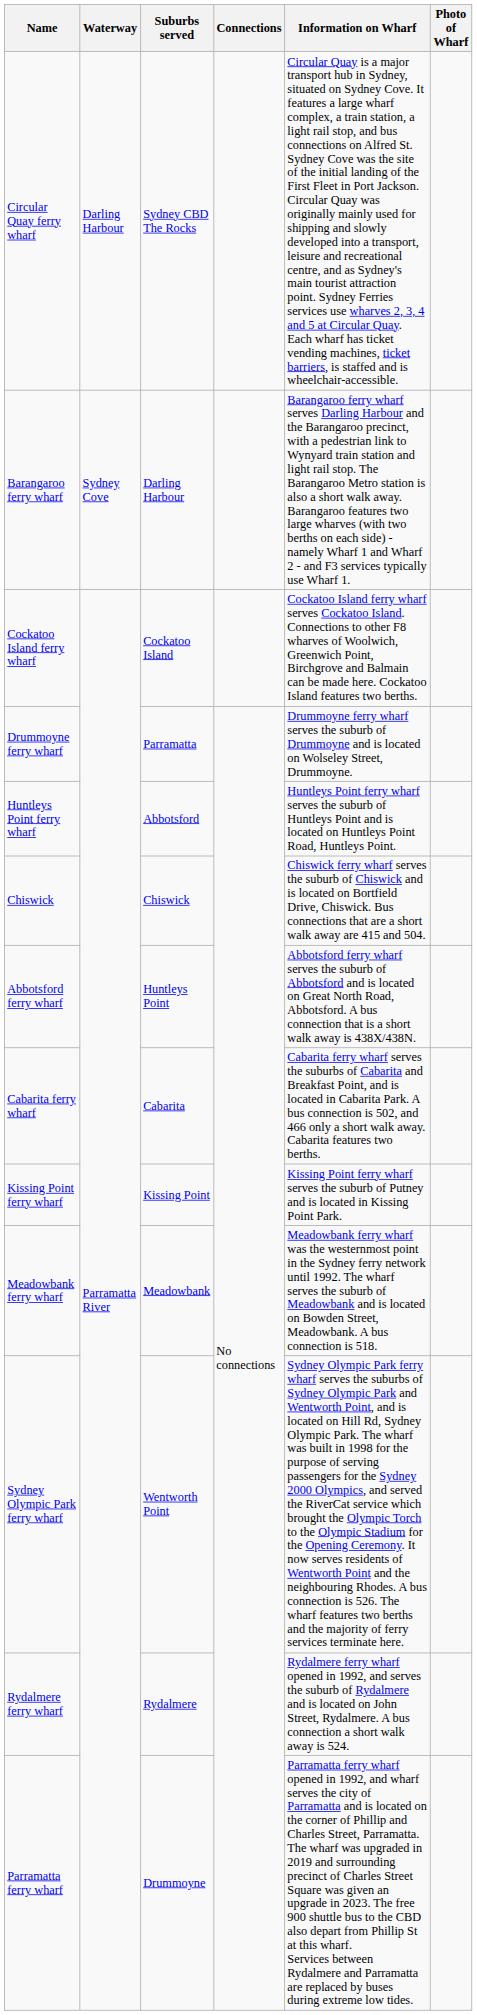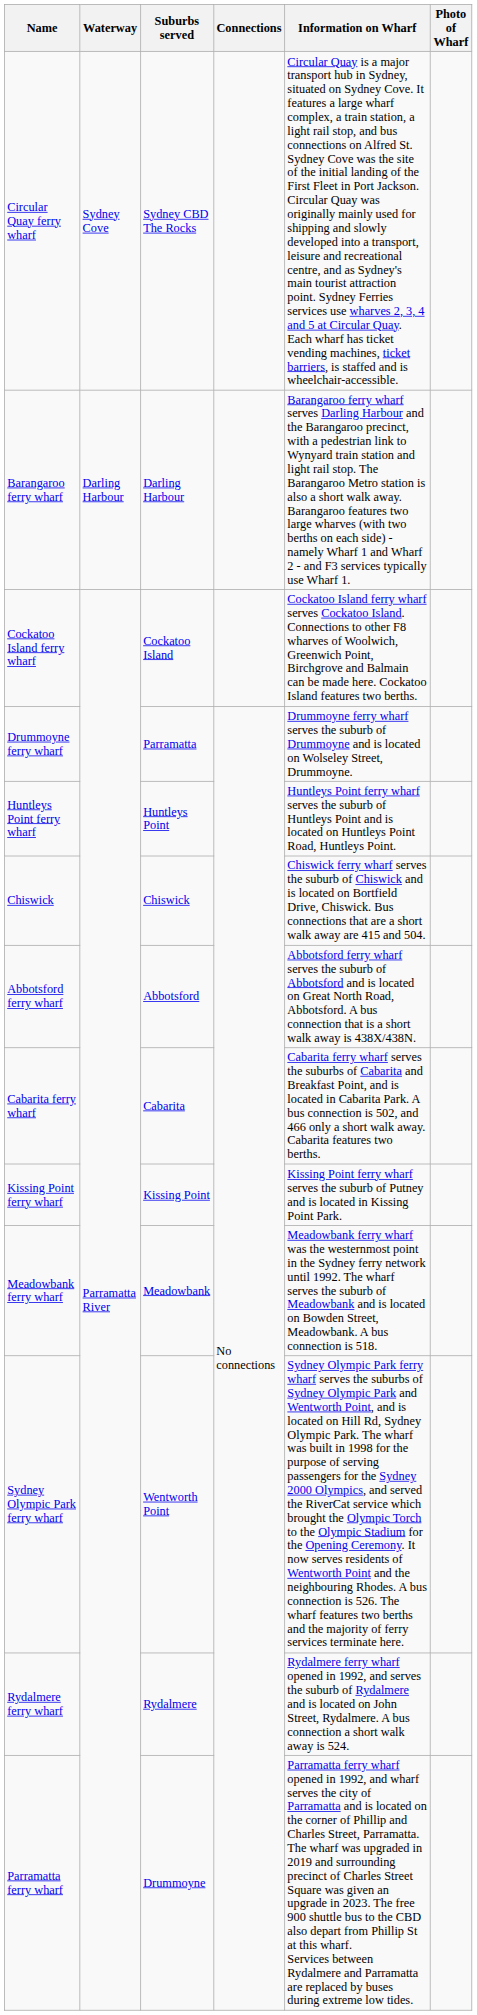(103, 220) Darling Harbour -> (101, 220) Sydney Cove
(101, 489) Sydney Cove -> (103, 489) Darling Harbour
(171, 818) Abbotsford -> (165, 818) Huntleys Point
(165, 996) Huntleys Point -> (171, 996) Abbotsford
